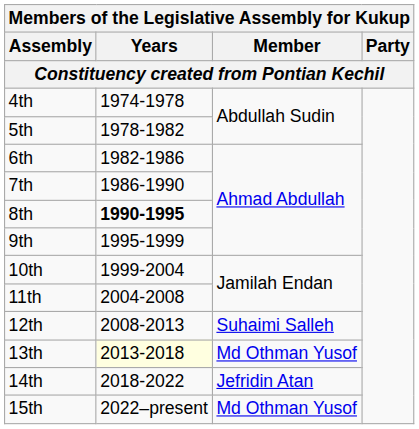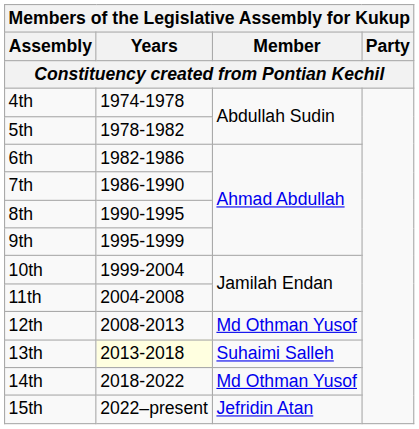(142, 213) bold -> (142, 213) normal
(275, 325) Suhaimi Salleh -> (287, 325) Md Othman Yusof
(287, 353) Md Othman Yusof -> (275, 353) Suhaimi Salleh
(265, 381) Jefridin Atan -> (287, 381) Md Othman Yusof
(287, 409) Md Othman Yusof -> (265, 409) Jefridin Atan
